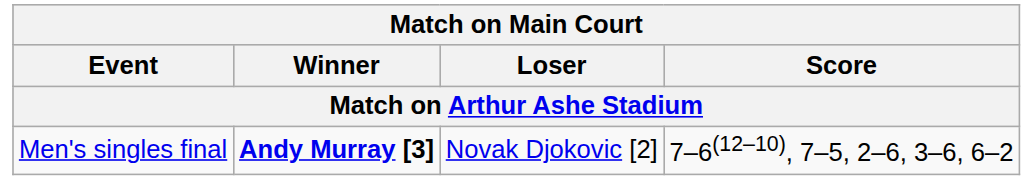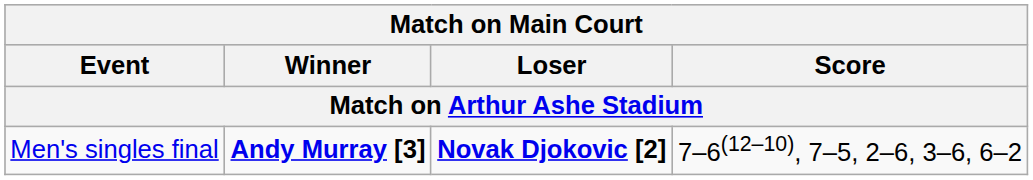(552, 150) normal -> (552, 150) bold
